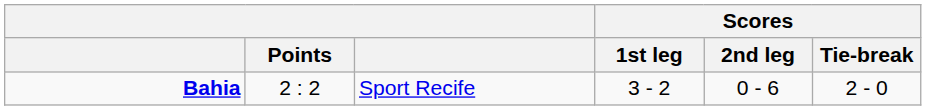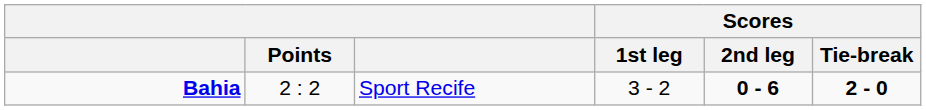(758, 88) normal -> (758, 88) bold
(867, 88) normal -> (867, 88) bold
